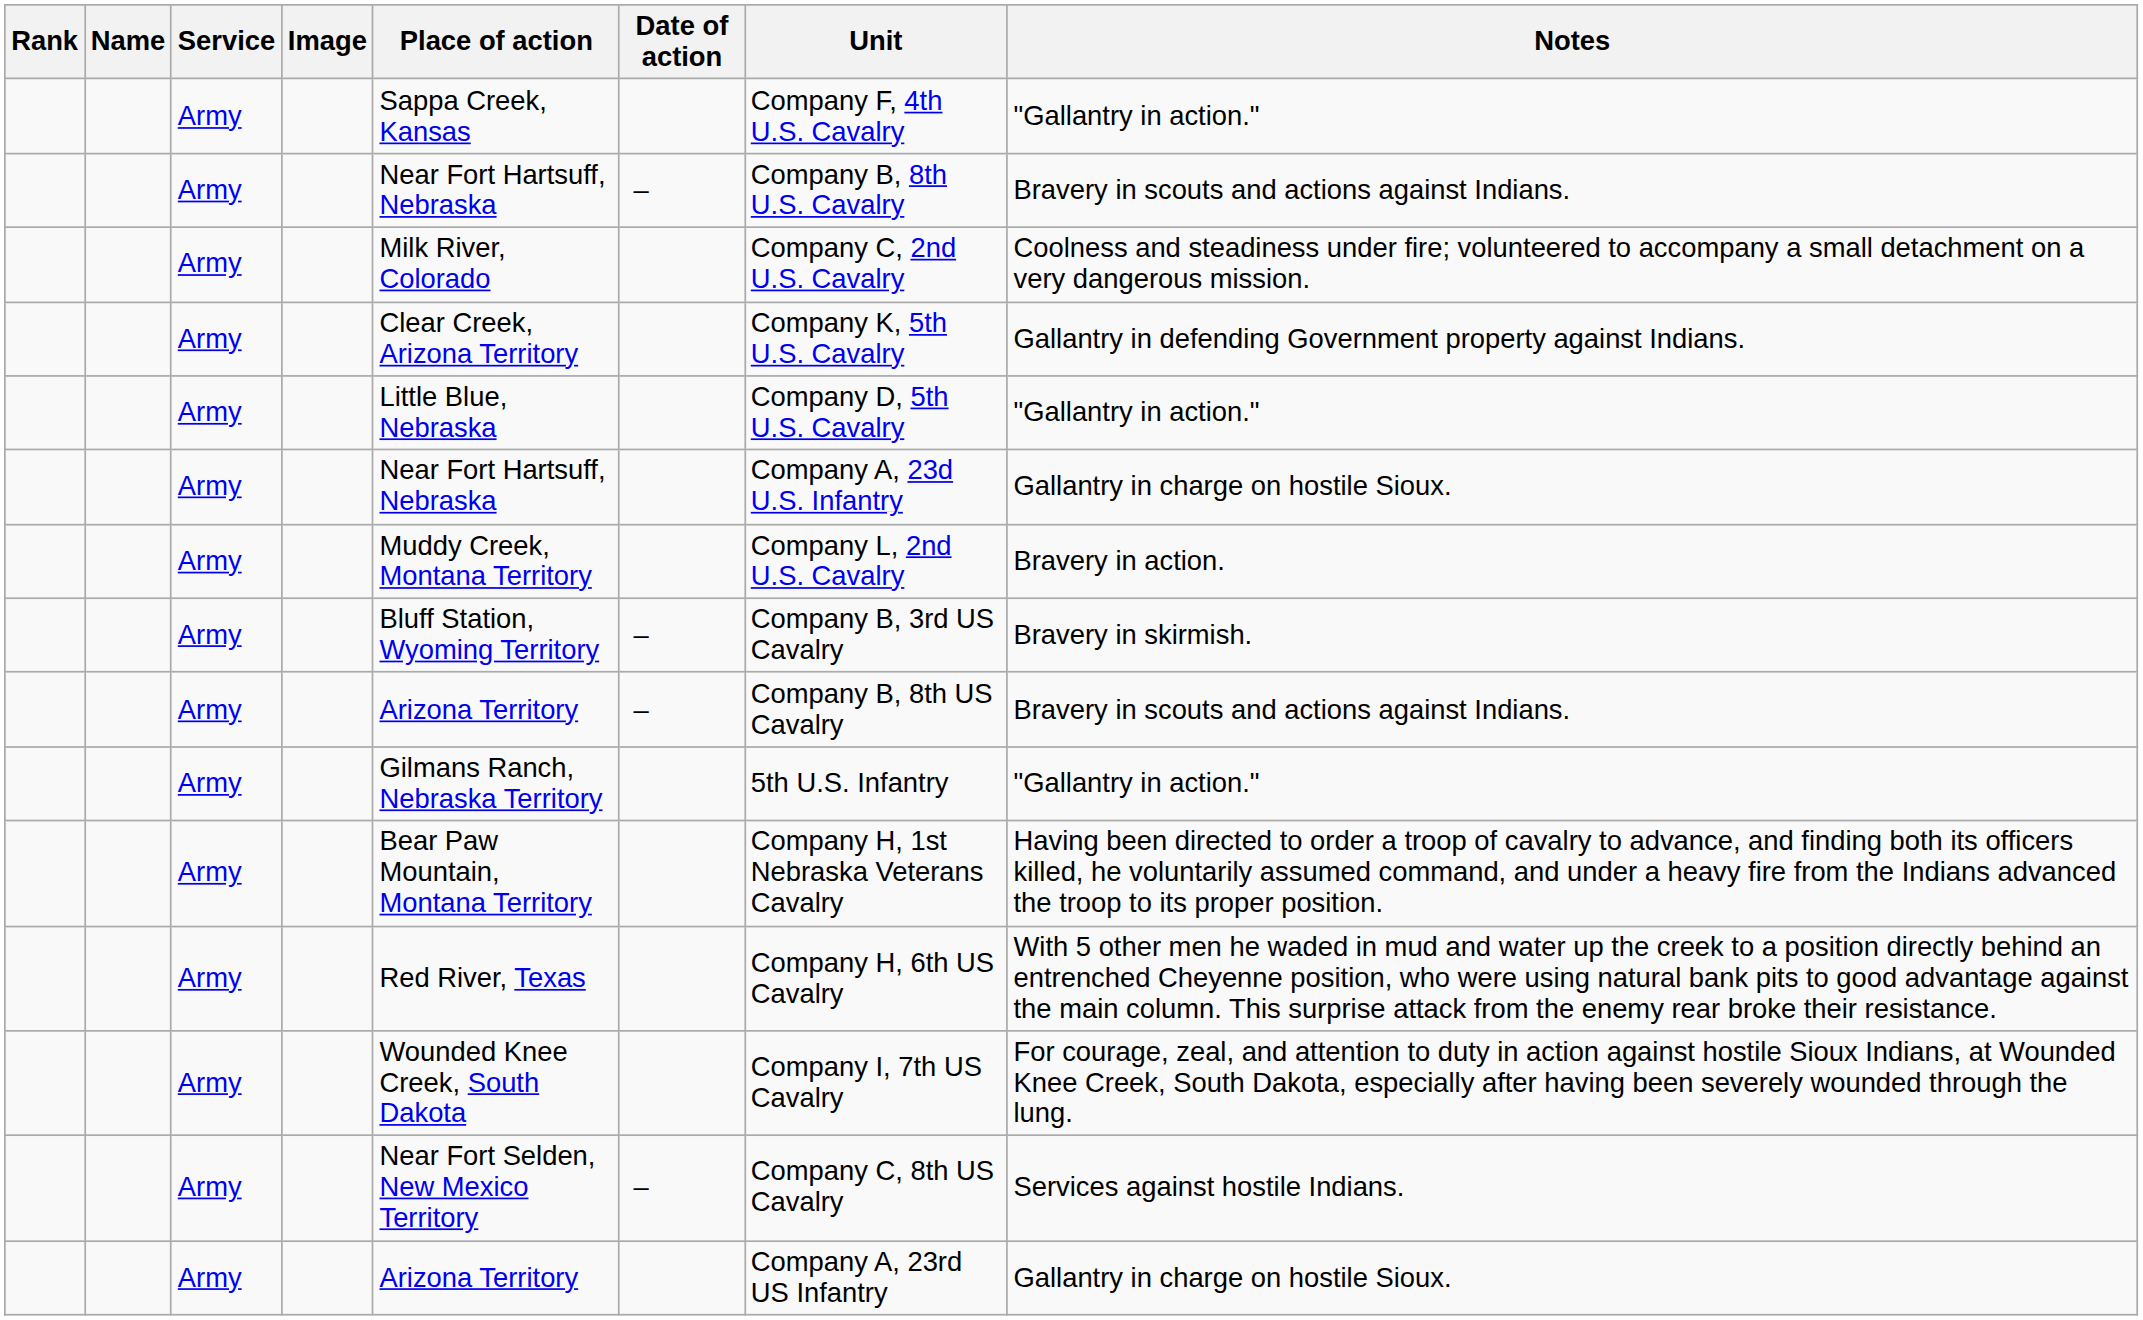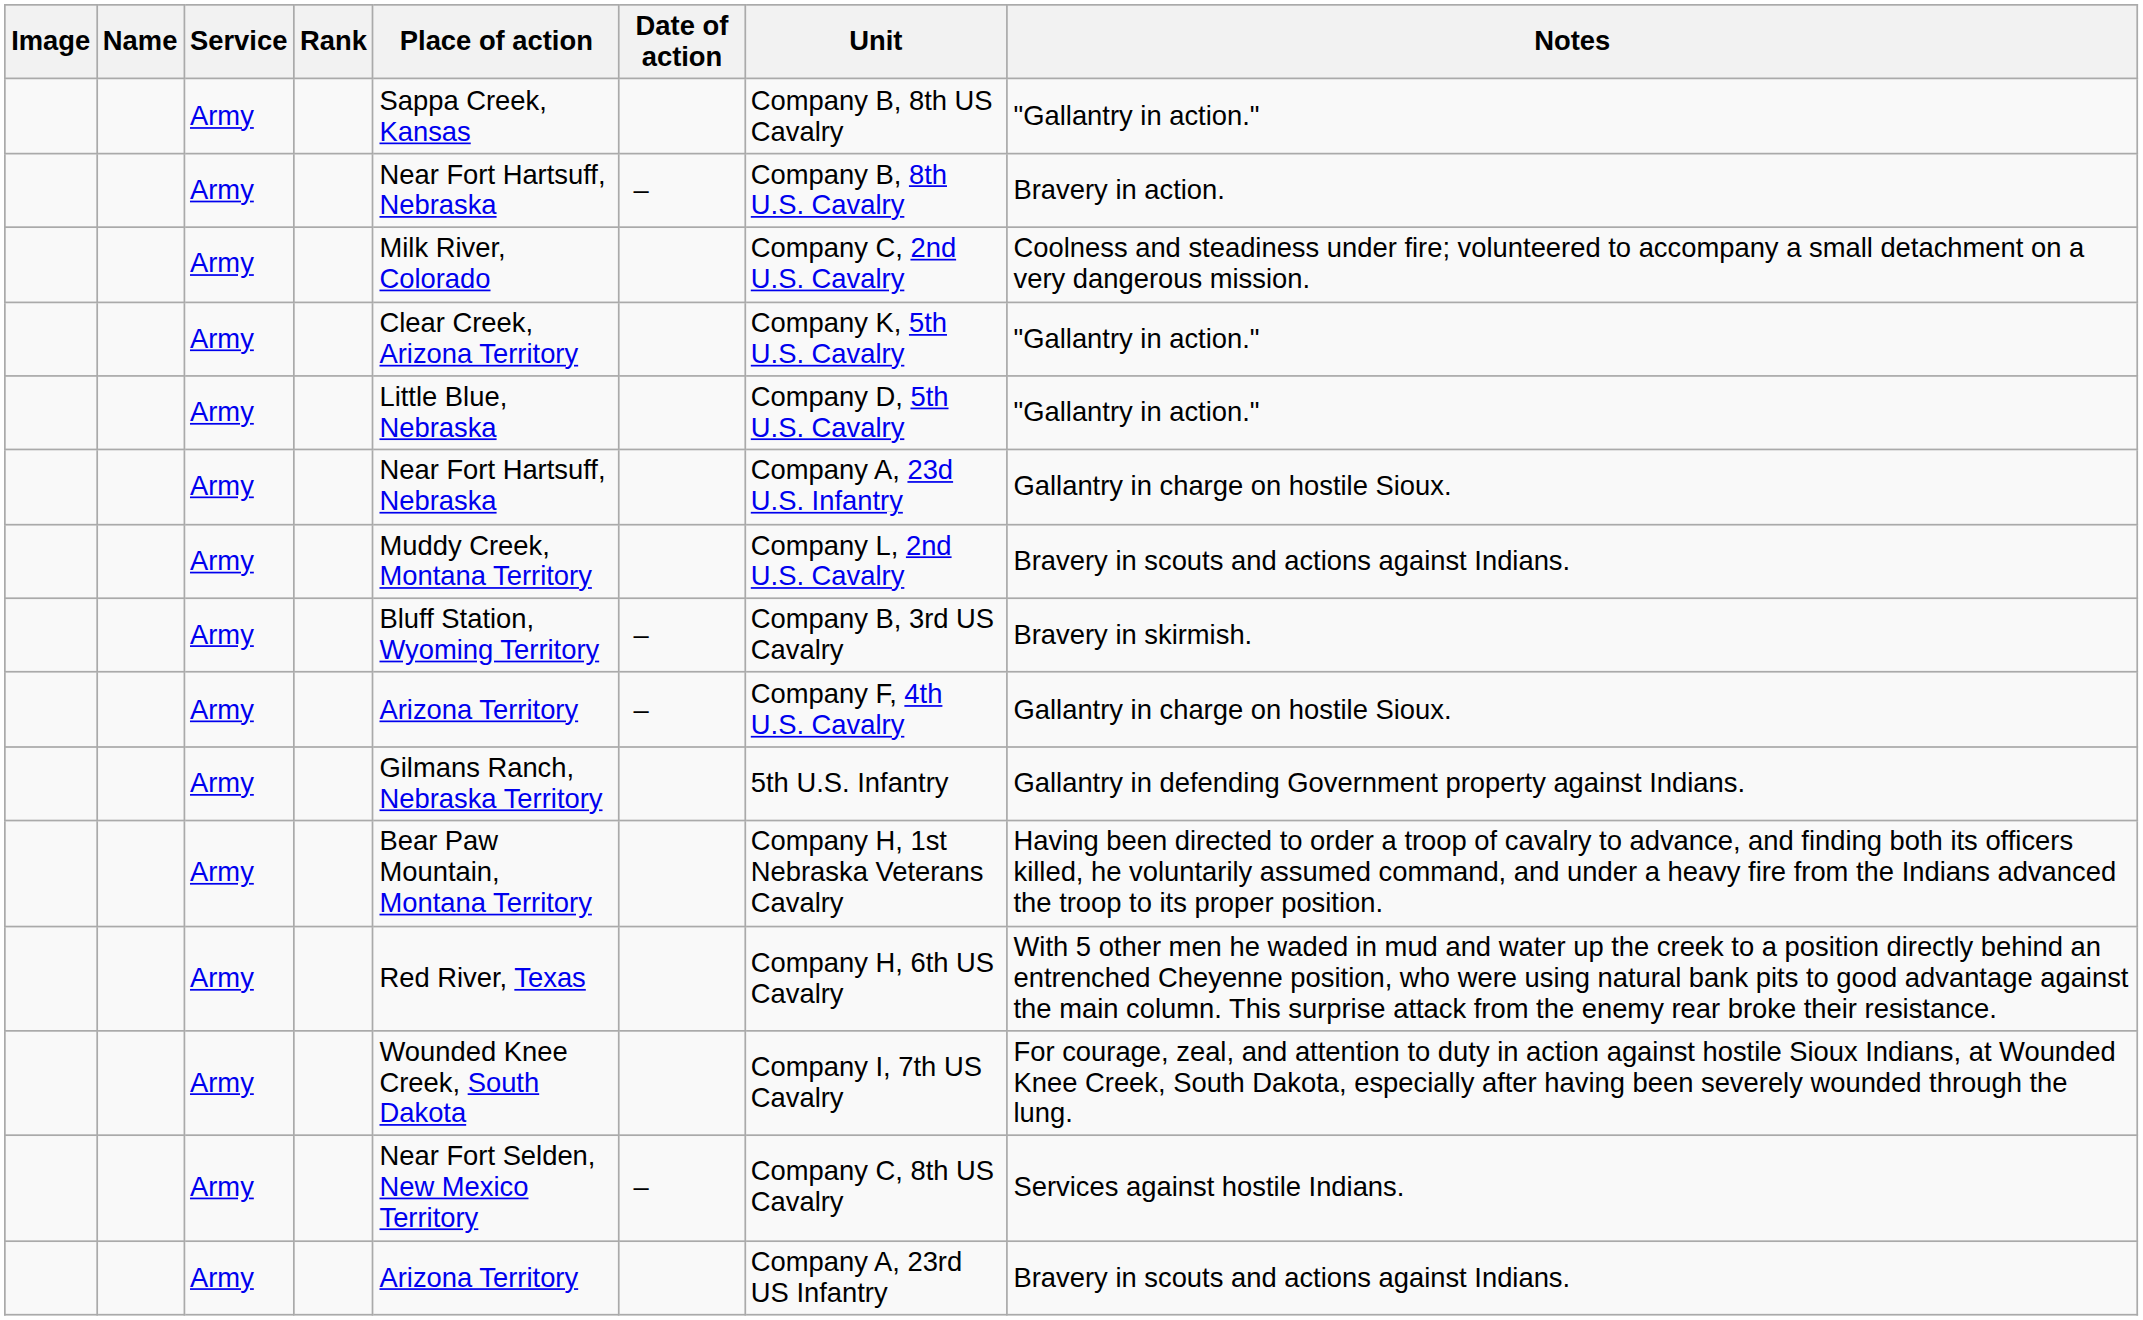columns swapped: (327, 41) <-> (45, 41)
(847, 115) Company F, 4th U.S. Cavalry -> (872, 115) Company B, 8th US Cavalry
(1292, 189) Bravery in scouts and actions against Indians. -> (1119, 189) Bravery in action.
(1379, 338) Gallantry in defending Government property against Indians. -> (1137, 338) "Gallantry in action."
(1119, 560) Bravery in action. -> (1292, 560) Bravery in scouts and actions against Indians.
(872, 709) Company B, 8th US Cavalry -> (847, 709) Company F, 4th U.S. Cavalry
(1292, 709) Bravery in scouts and actions against Indians. -> (1233, 709) Gallantry in charge on hostile Sioux.
(1137, 783) "Gallantry in action." -> (1379, 783) Gallantry in defending Government property against Indians.
(1233, 1277) Gallantry in charge on hostile Sioux. -> (1292, 1277) Bravery in scouts and actions against Indians.
